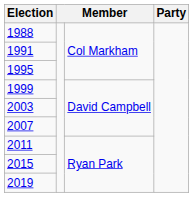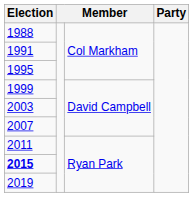(20, 164) normal -> (20, 164) bold
